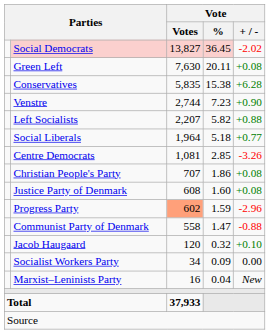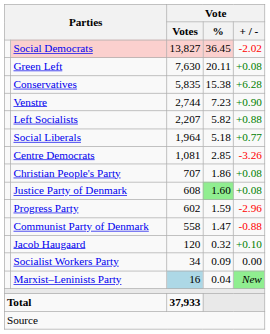(221, 191) no background -> (221, 191) lightgreen background
(192, 208) lightsalmon background -> (192, 208) no background
(195, 279) no background -> (195, 279) lightblue background
(252, 279) no background -> (252, 279) lightgreen background
